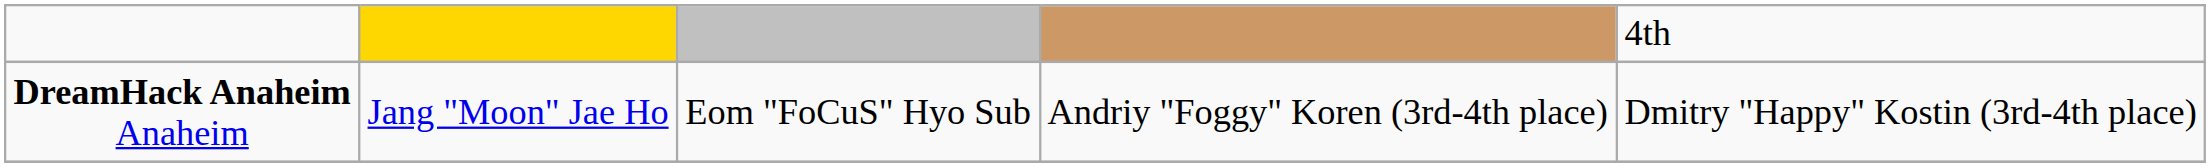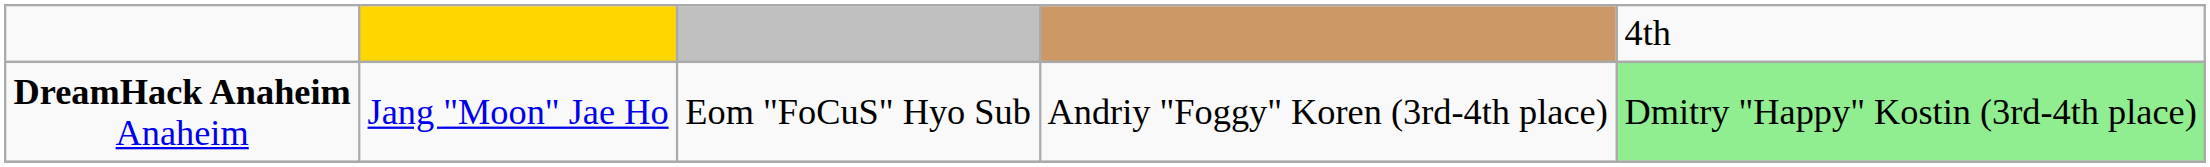(1911, 111) no background -> (1911, 111) lightgreen background
